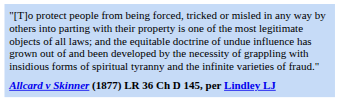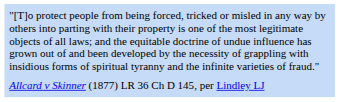(142, 85) bold -> (137, 85) normal
